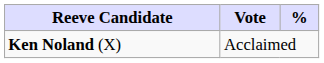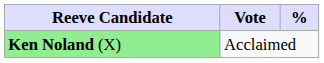(65, 44) no background -> (65, 44) lightgreen background
